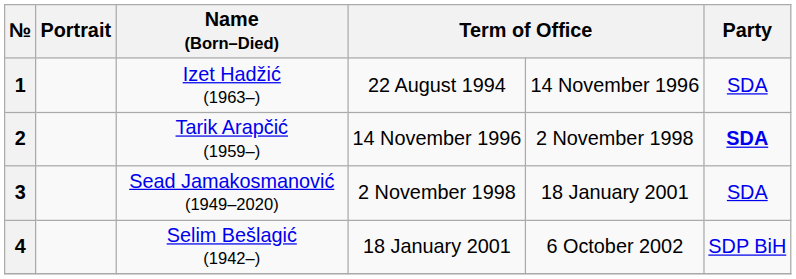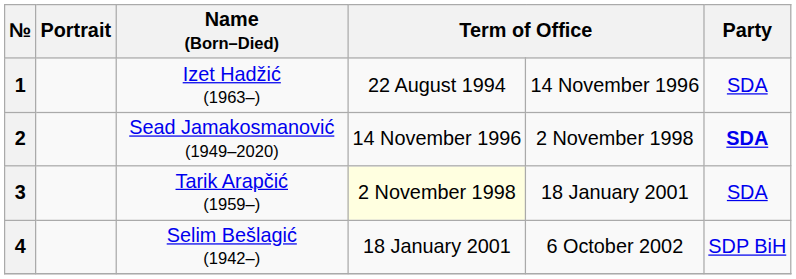(232, 138) Tarik Arapčić (1959–) -> (232, 138) Sead Jamakosmanović (1949–2020)
(232, 192) Sead Jamakosmanović (1949–2020) -> (232, 192) Tarik Arapčić (1959–)
(437, 192) no background -> (437, 192) lightyellow background
